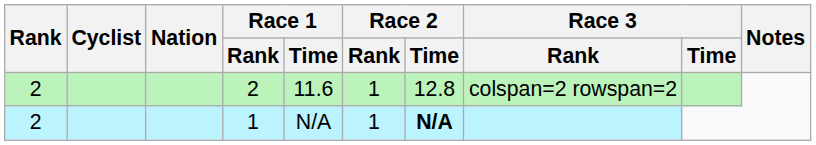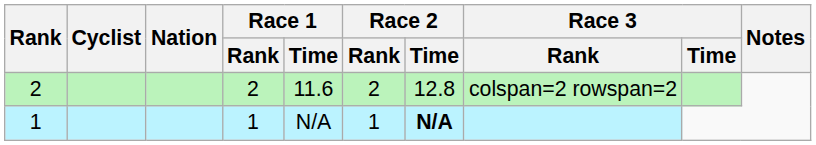(374, 88) 1 -> (374, 88) 2
(36, 122) 2 -> (36, 122) 1
